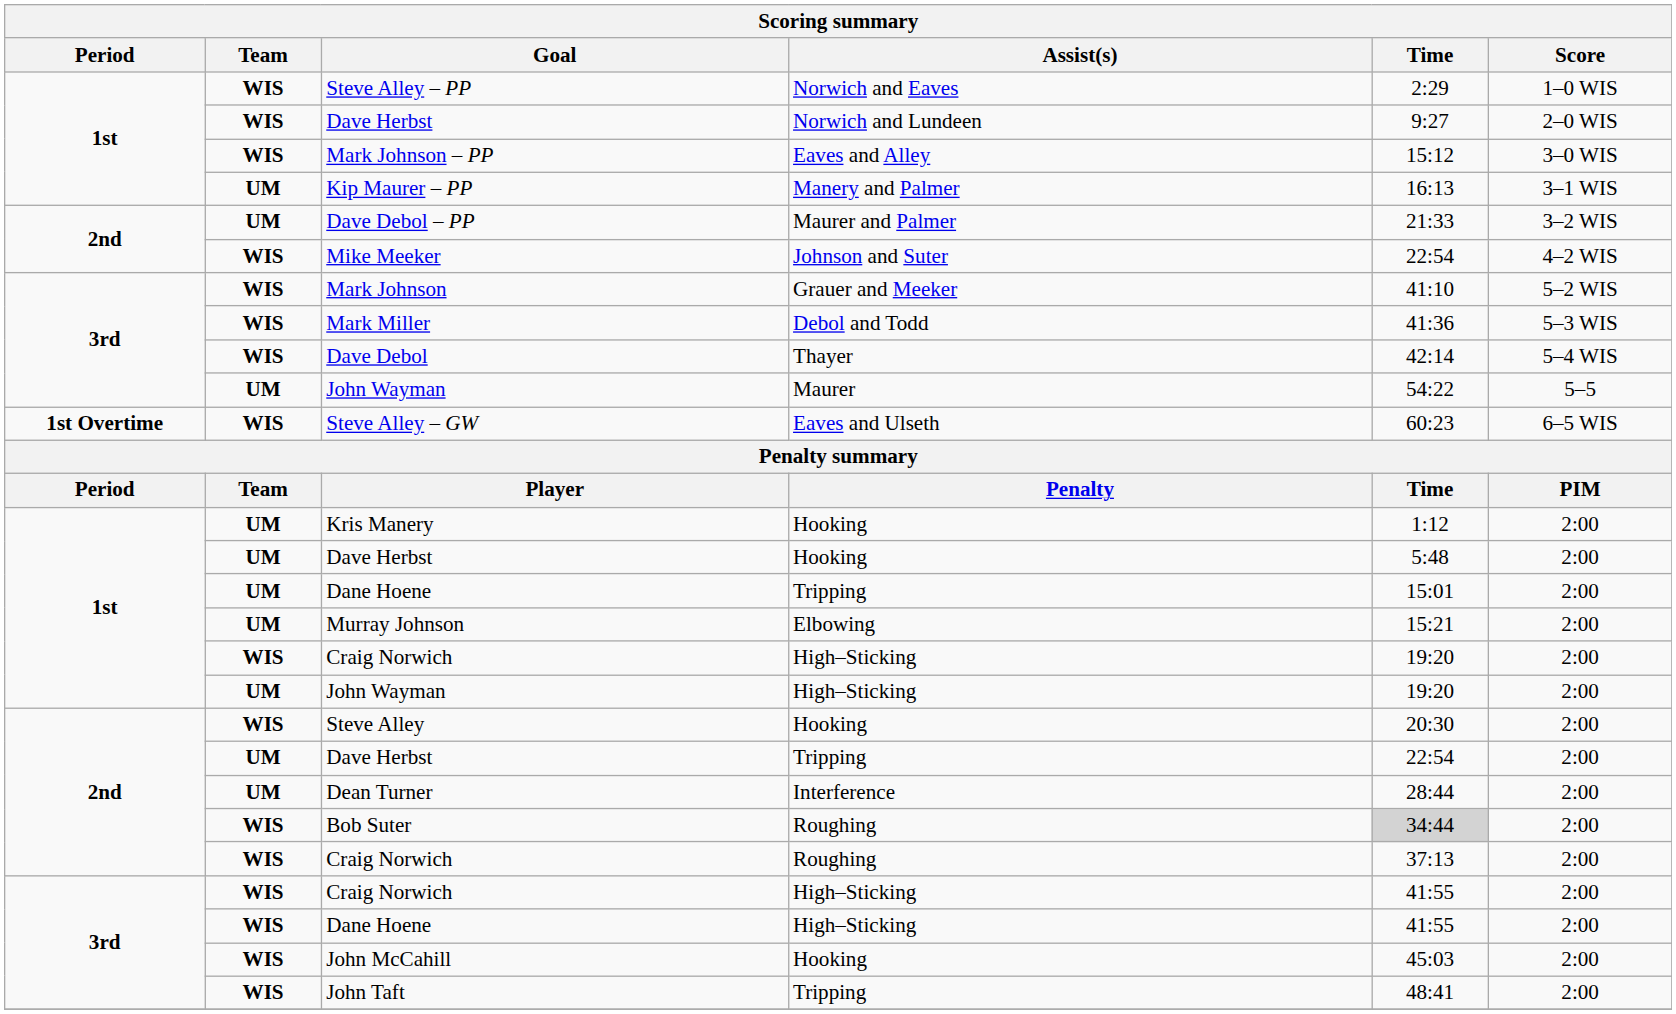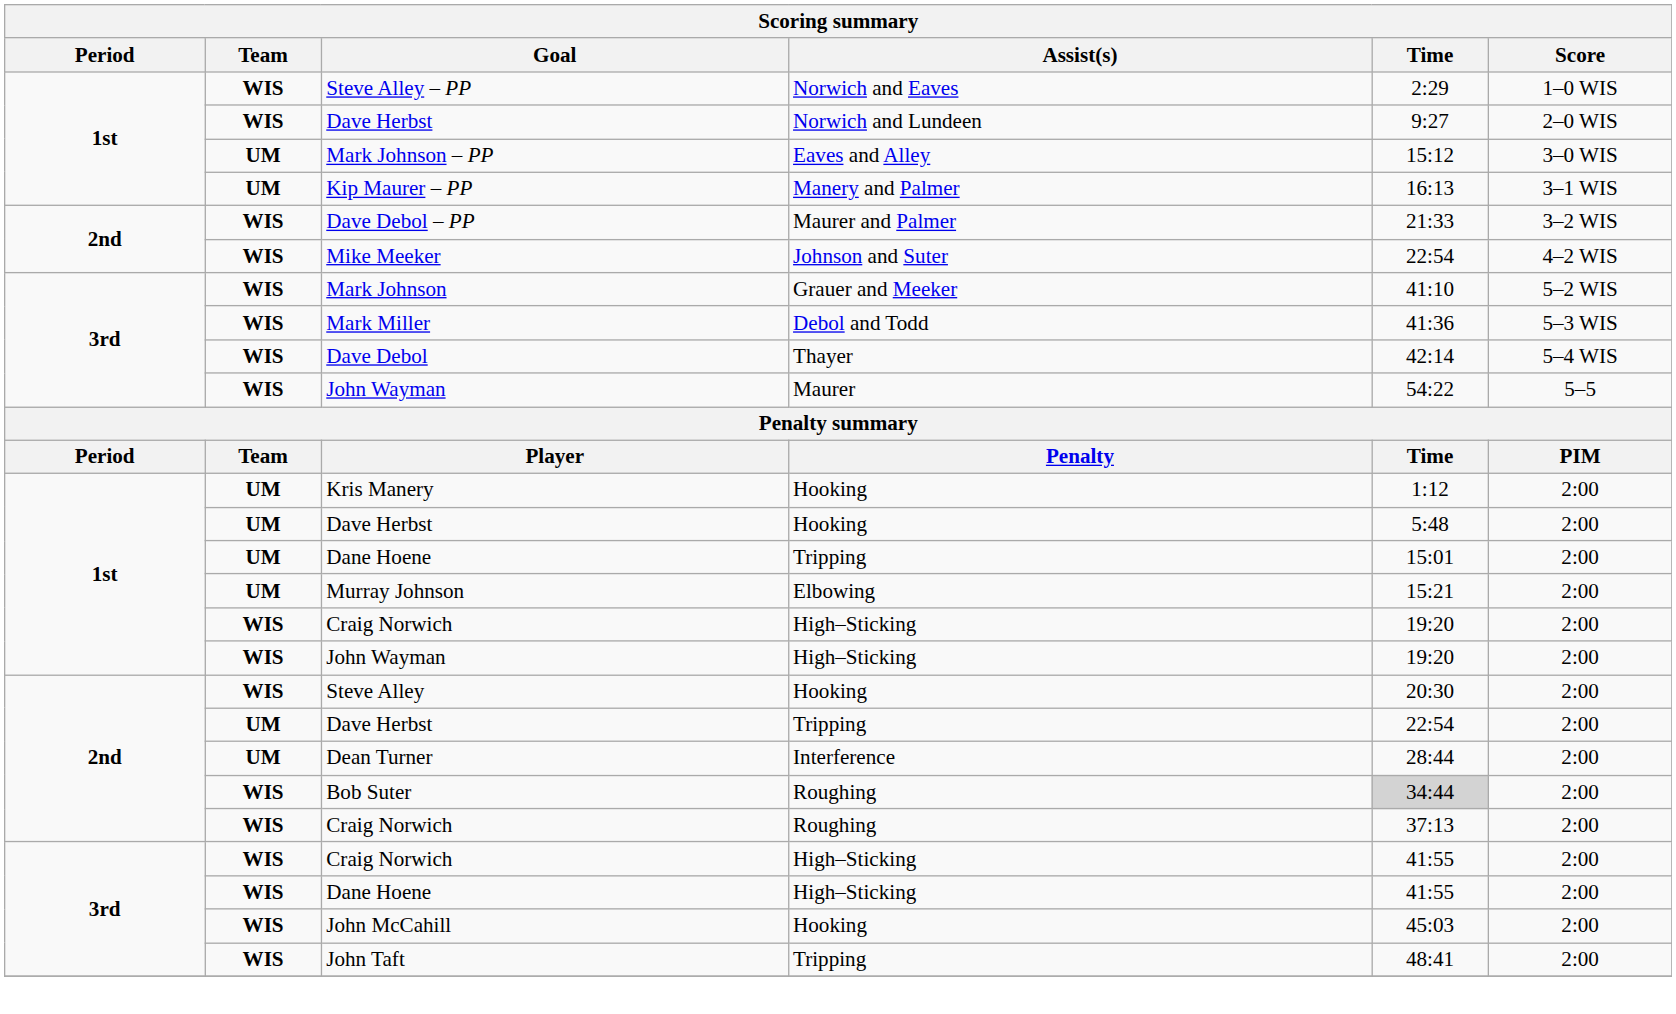(263, 155) WIS -> (263, 155) UM
(263, 222) UM -> (263, 222) WIS
(263, 389) UM -> (263, 389) WIS
- row: (402, 423)
(263, 691) UM -> (263, 657) WIS
